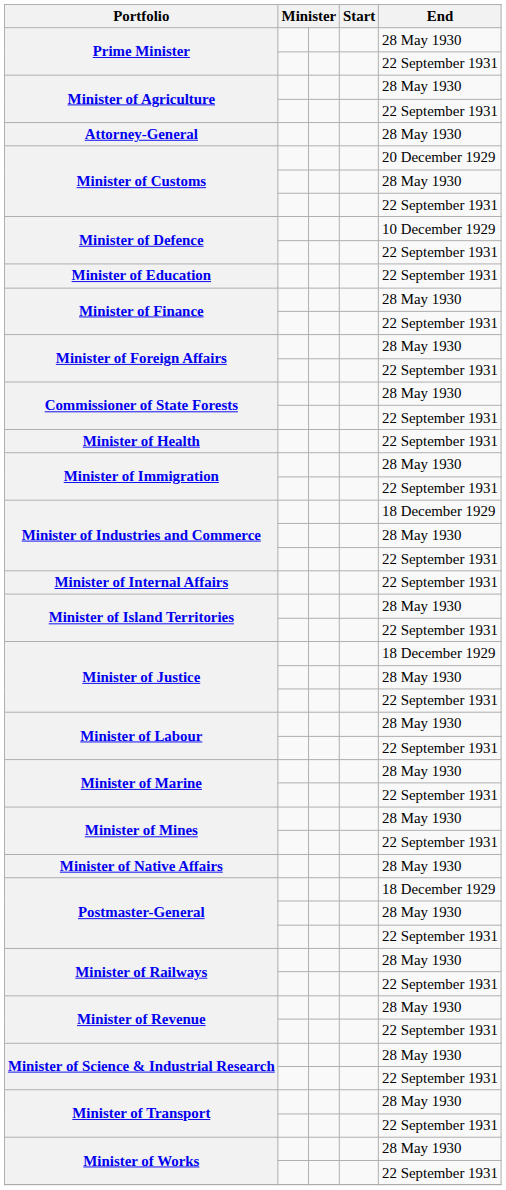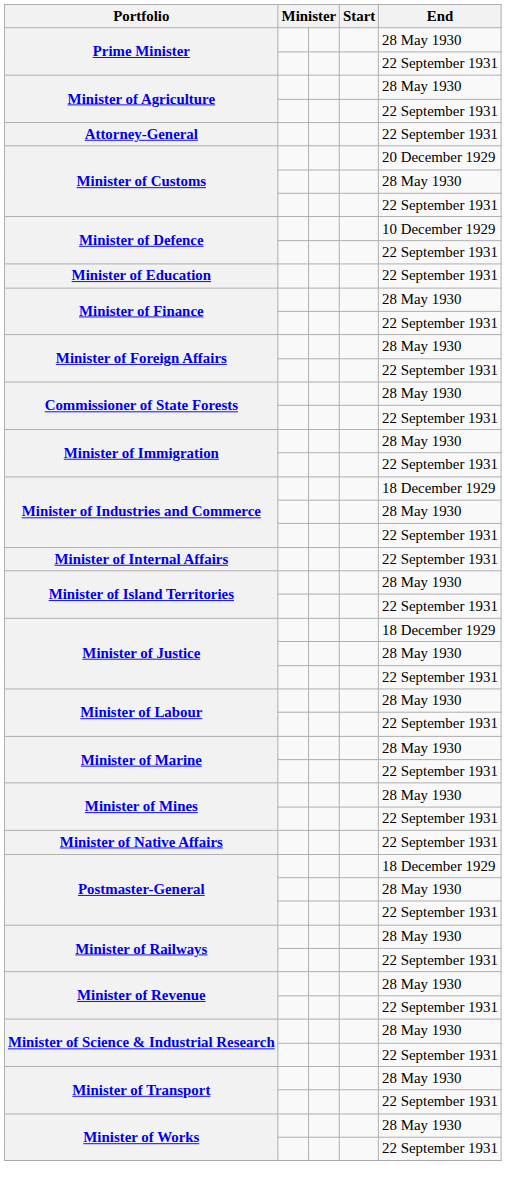(422, 134) 28 May 1930 -> (440, 134) 22 September 1931
- row: (141, 441)
(422, 865) 28 May 1930 -> (440, 842) 22 September 1931
